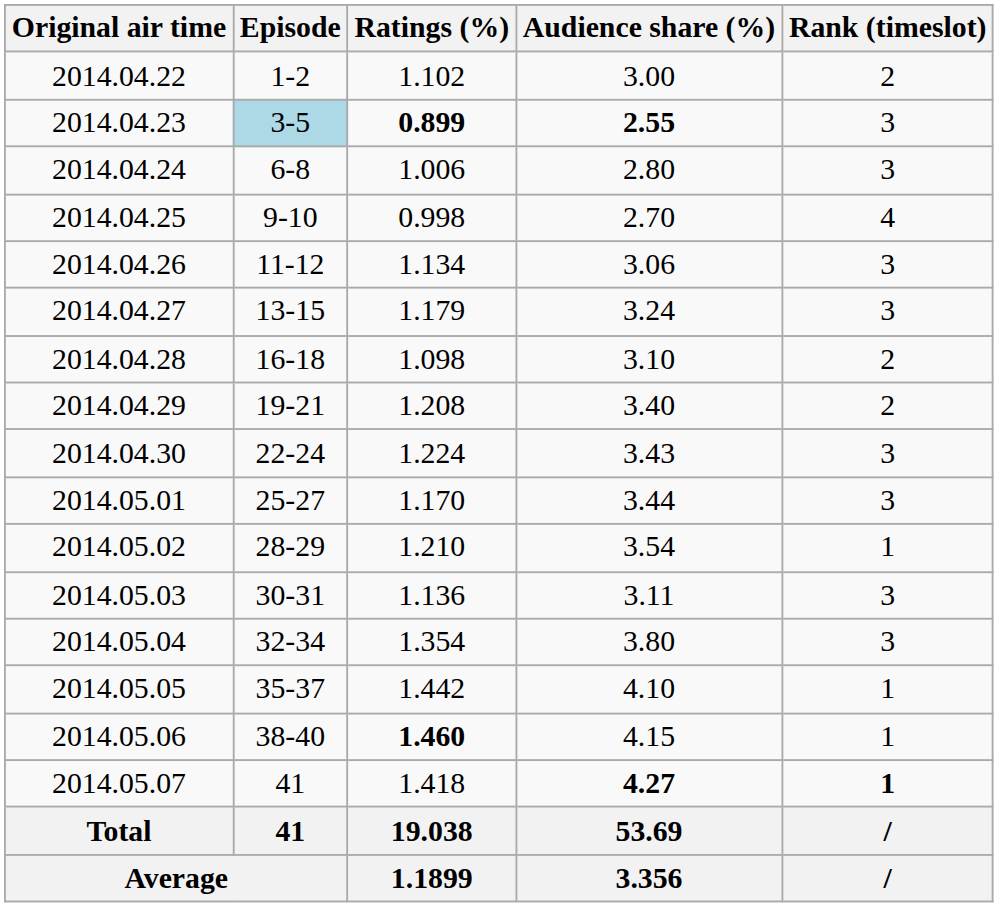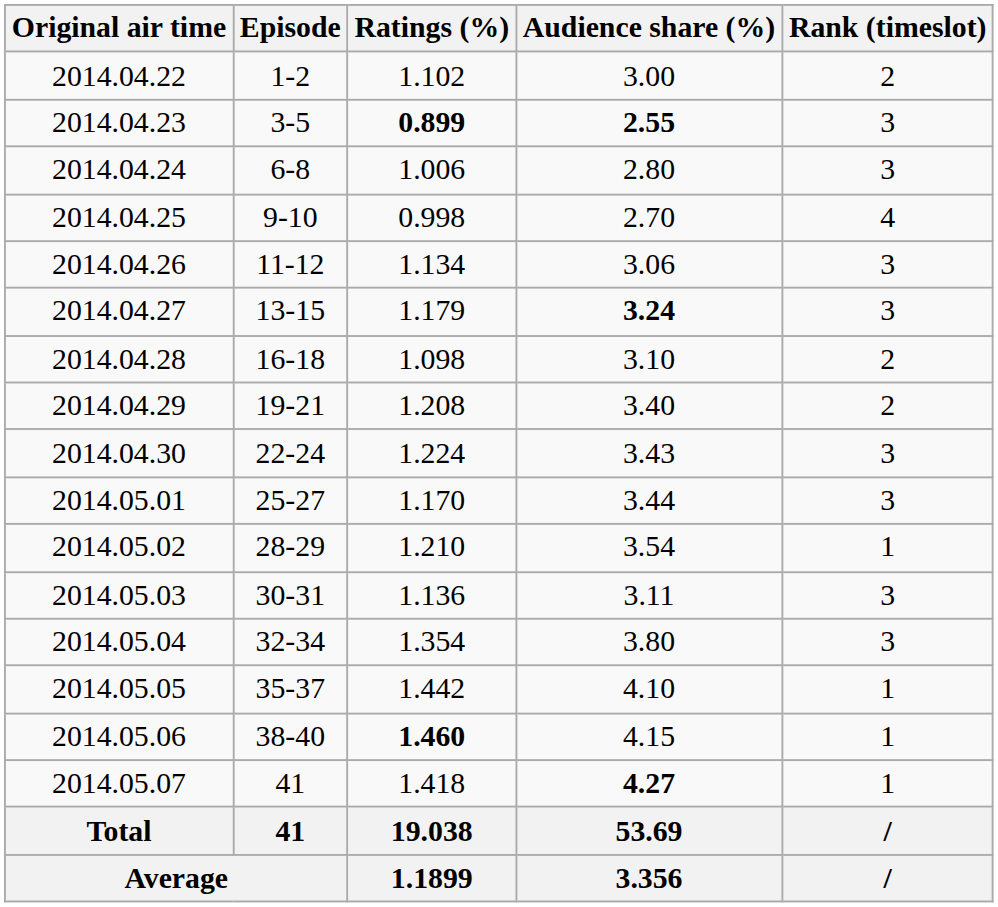(290, 122) lightblue background -> (290, 122) no background
(649, 311) normal -> (649, 311) bold
(888, 783) bold -> (888, 783) normal
